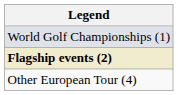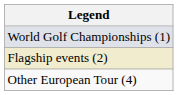(60, 58) bold -> (58, 58) normal
